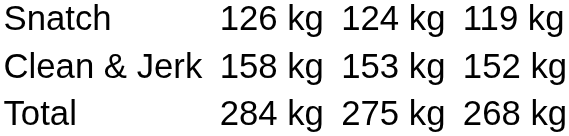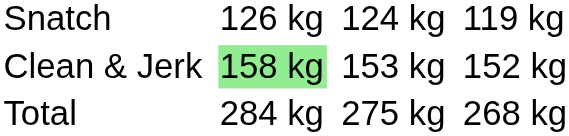(272, 66) no background -> (272, 66) lightgreen background
